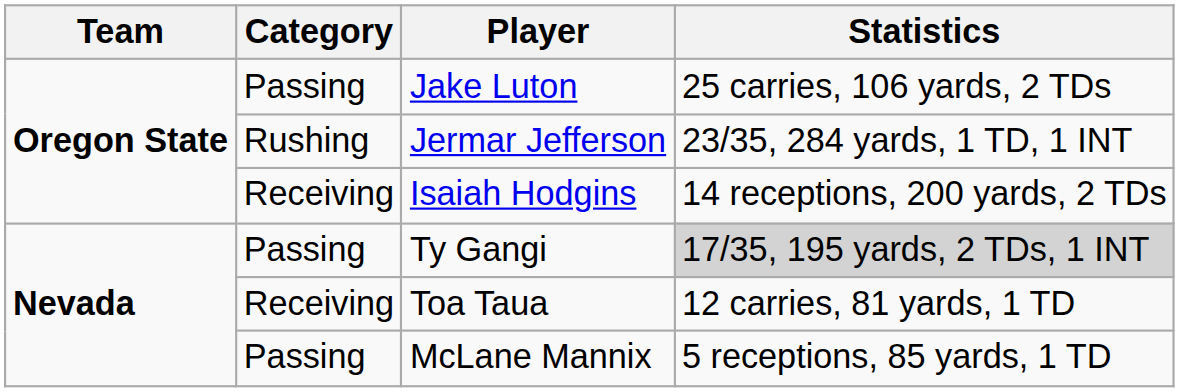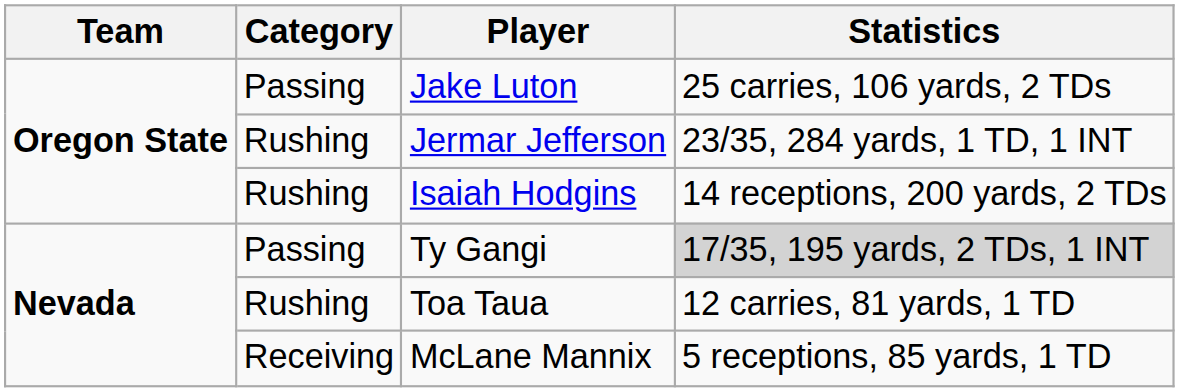(319, 194) Receiving -> (307, 194) Rushing
(319, 303) Receiving -> (307, 303) Rushing
(305, 357) Passing -> (319, 357) Receiving
